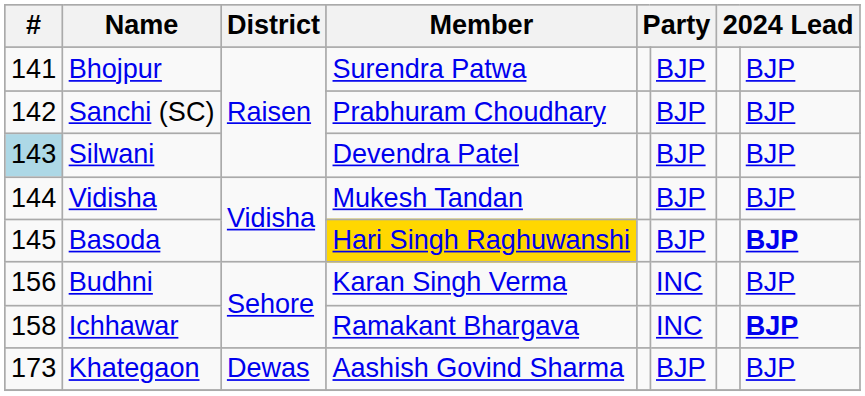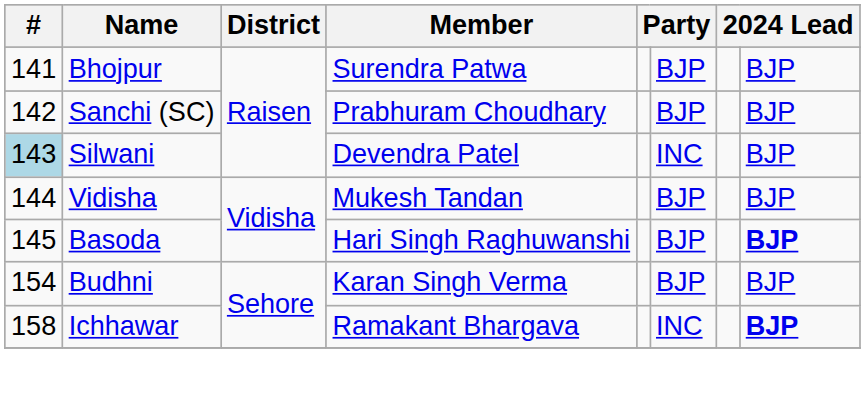(681, 154) BJP -> (679, 154) INC
(481, 240) gold background -> (481, 240) no background
(34, 283) 156 -> (34, 283) 154
(679, 283) INC -> (681, 283) BJP
- row: (134, 369)
